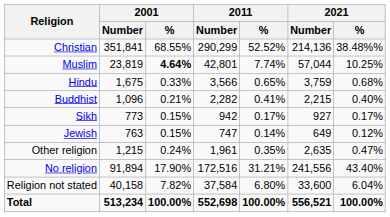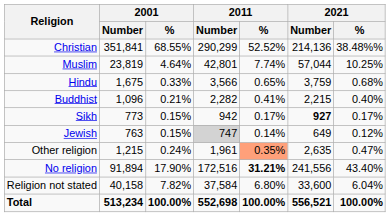(176, 64) bold -> (176, 64) normal
(322, 116) normal -> (322, 116) bold
(228, 133) no background -> (228, 133) lightgrey background
(270, 151) no background -> (270, 151) lightsalmon background
(267, 168) normal -> (267, 168) bold
